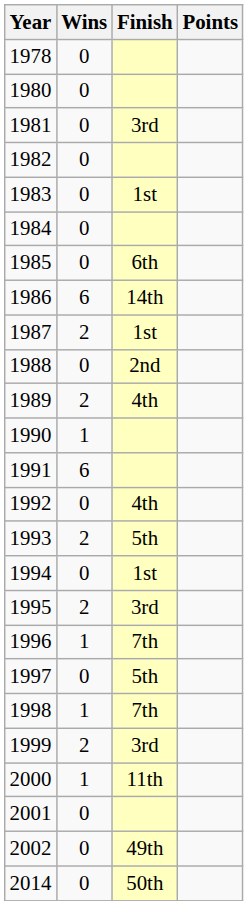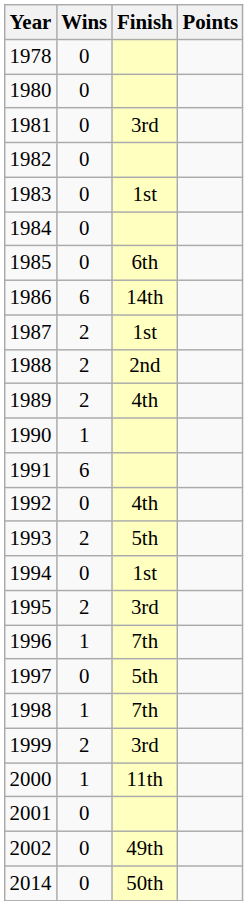(84, 366) 0 -> (84, 366) 2
